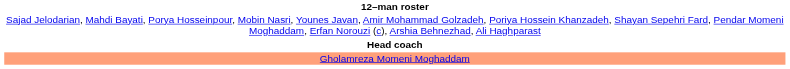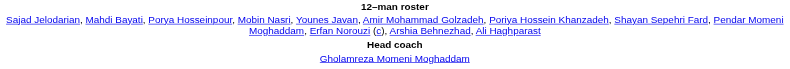(395, 58) lightsalmon background -> (395, 58) no background
